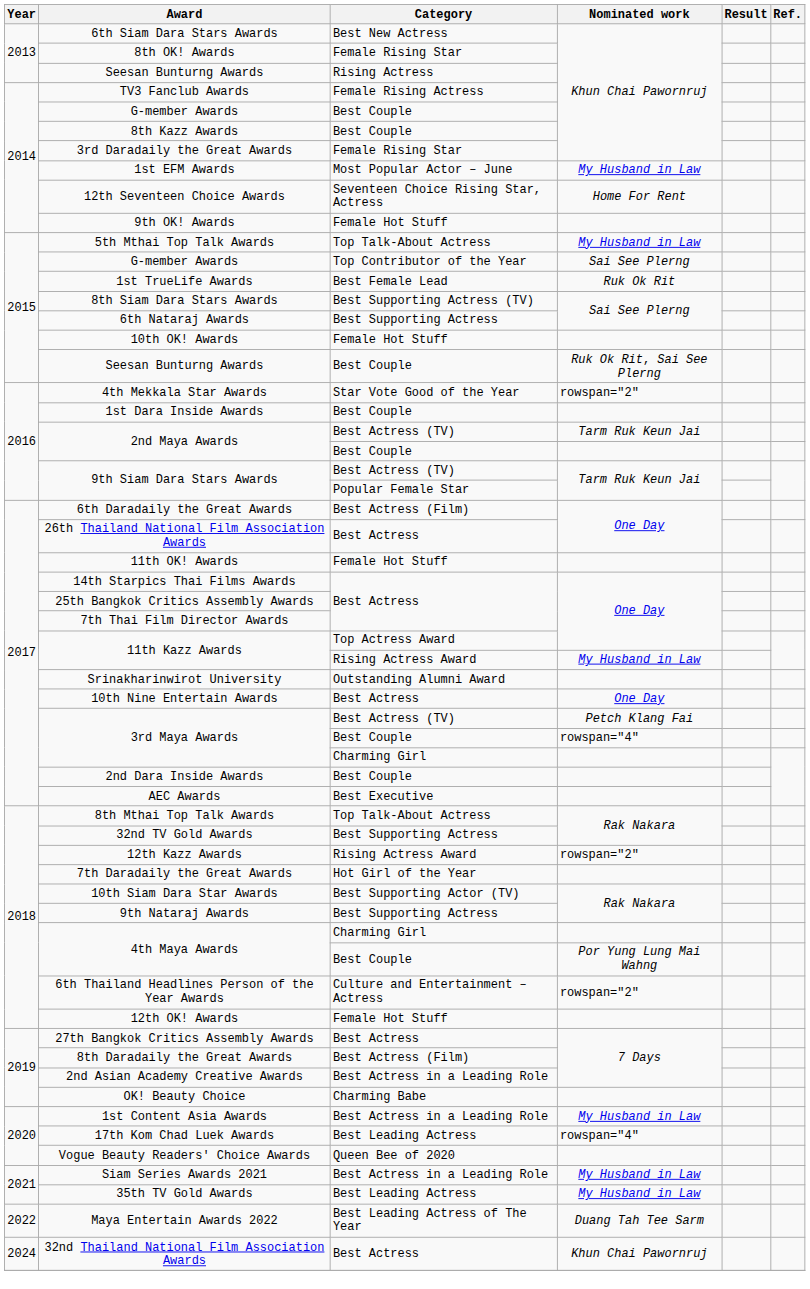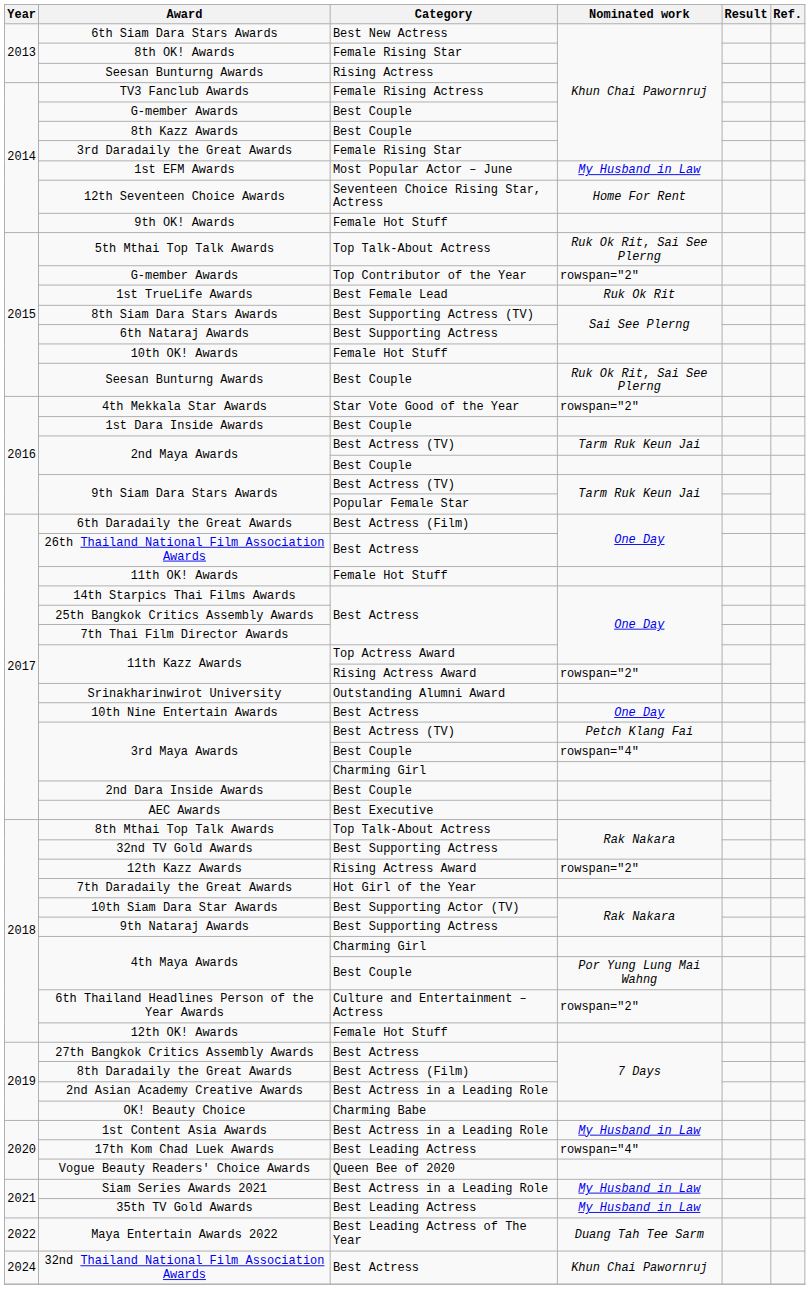(639, 242) My Husband in Law -> (639, 249) Ruk Ok Rit, Sai See Plerng
(639, 262) Sai See Plerng -> (599, 276) rowspan="2"
(639, 660) My Husband in Law -> (599, 674) rowspan="2"
